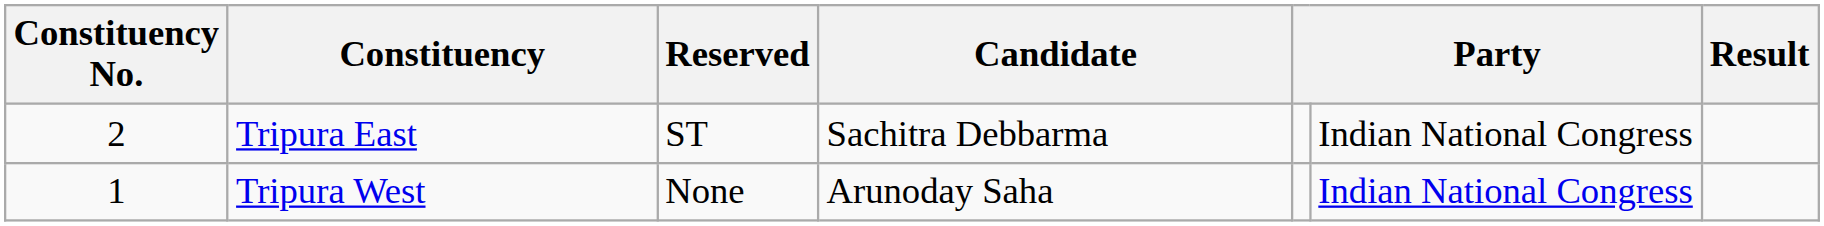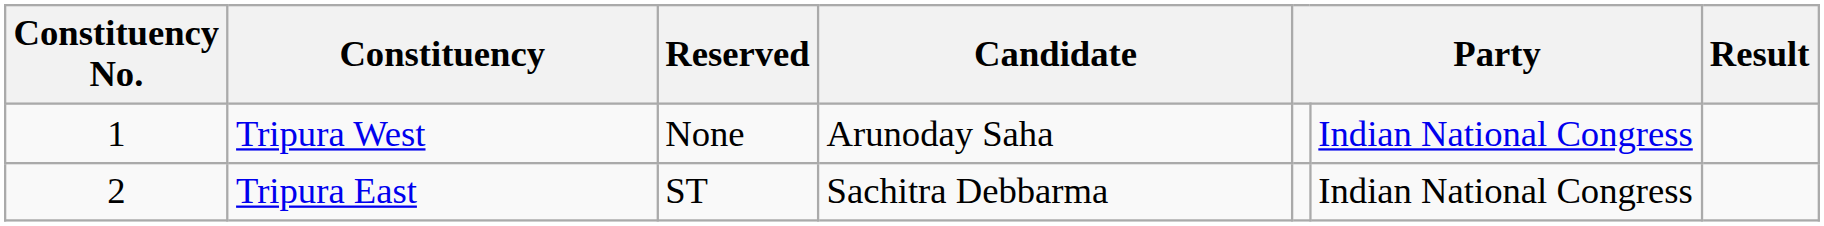rows swapped: (331, 190) <-> (326, 132)
